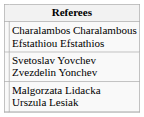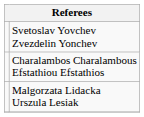rows swapped: (55, 66) <-> (74, 37)
